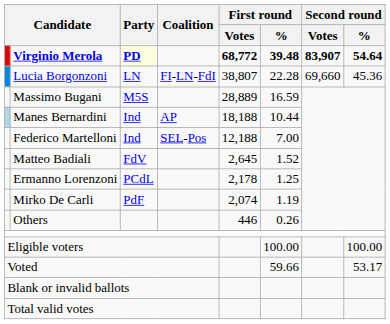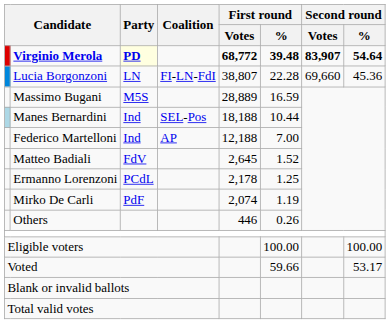(169, 117) AP -> (183, 117) SEL-Pos
(183, 138) SEL-Pos -> (169, 138) AP
